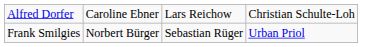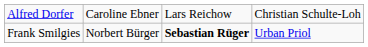(204, 33) normal -> (207, 33) bold
